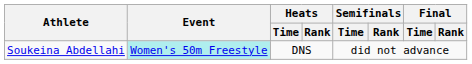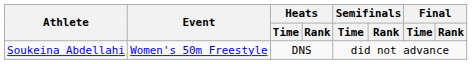(199, 50) paleturquoise background -> (199, 50) no background
